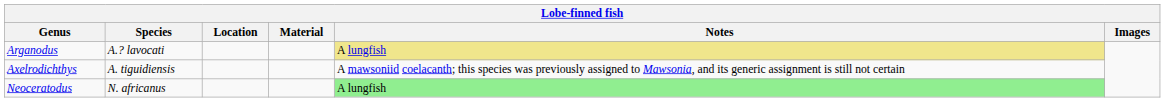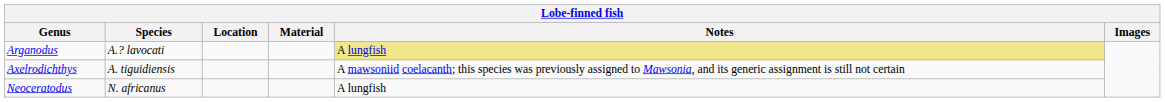(362, 87) lightgreen background -> (362, 87) no background
